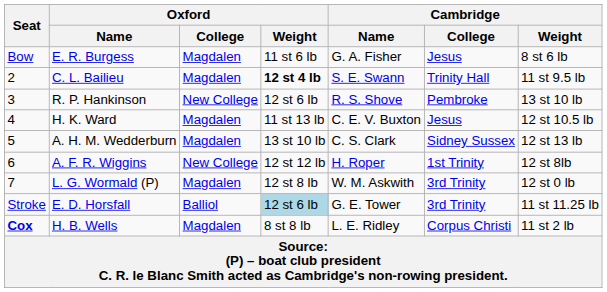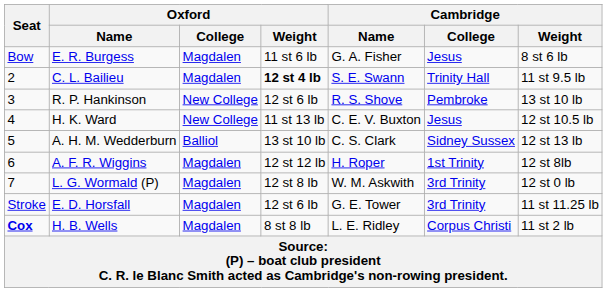(212, 120) Magdalen -> (220, 120) New College
(212, 141) Magdalen -> (200, 141) Balliol
(220, 162) New College -> (212, 162) Magdalen
(200, 204) Balliol -> (212, 204) Magdalen
(291, 204) lightblue background -> (291, 204) no background
